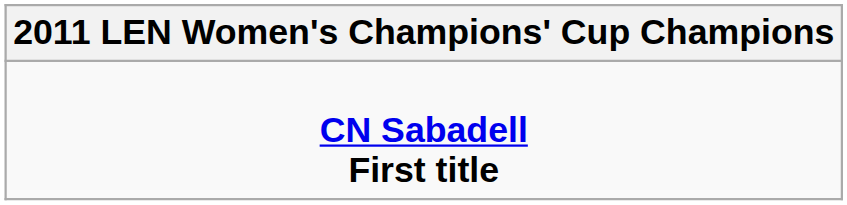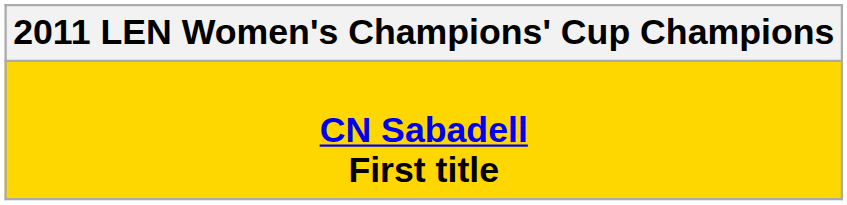(424, 149) no background -> (424, 149) gold background
